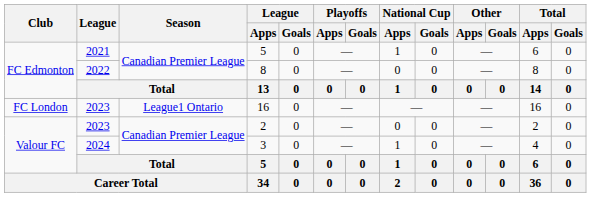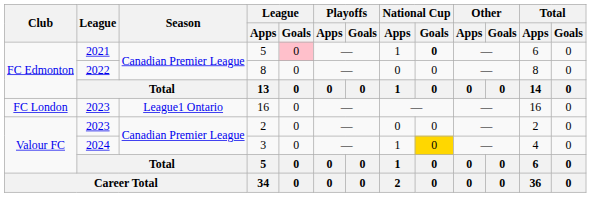(296, 51) no background -> (296, 51) pink background
(434, 51) normal -> (434, 51) bold
(434, 145) no background -> (434, 145) gold background
